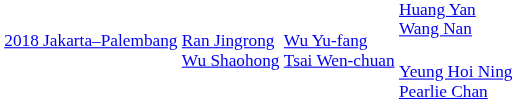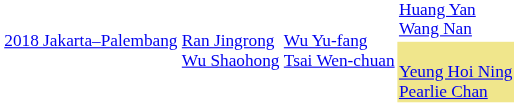(456, 81) no background -> (456, 81) khaki background
